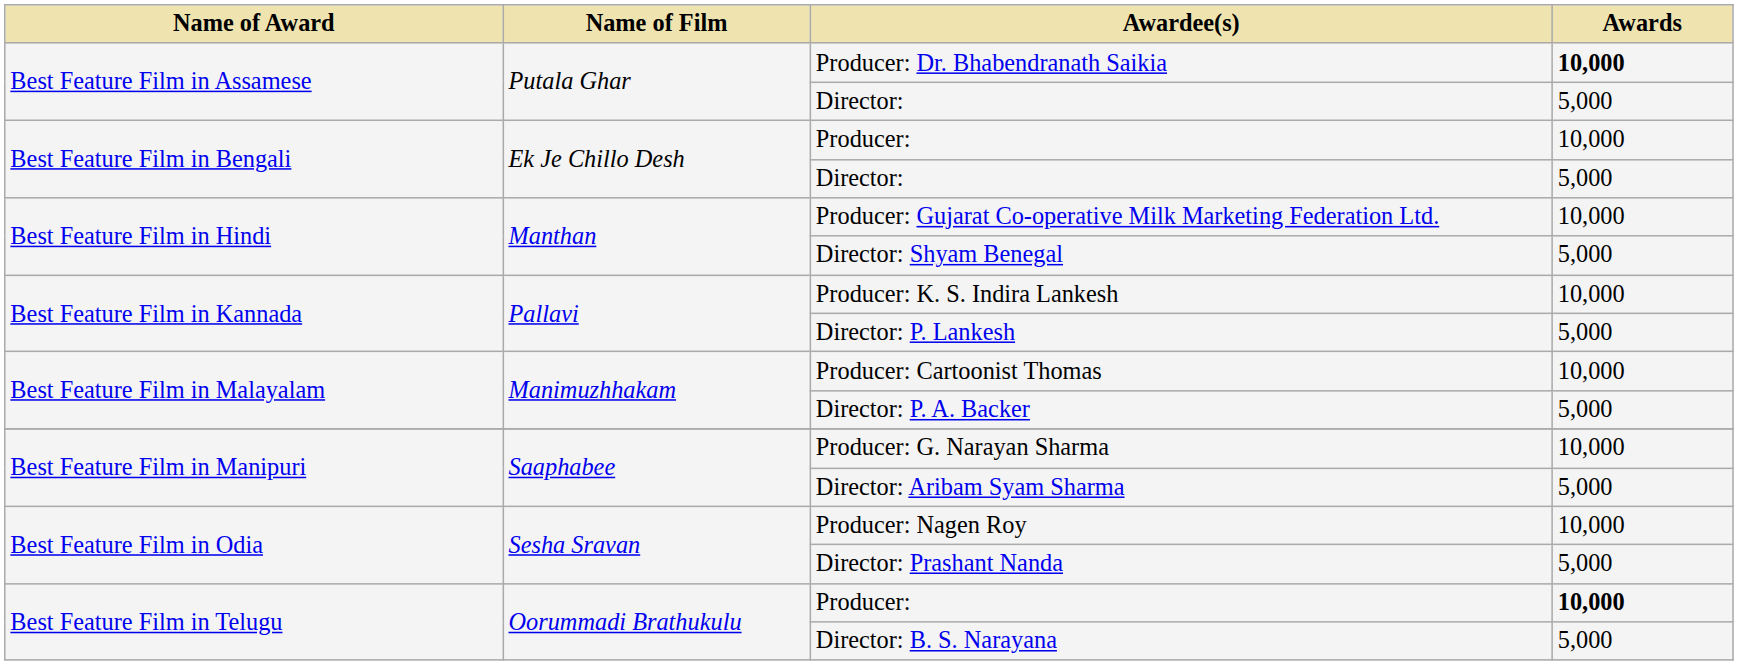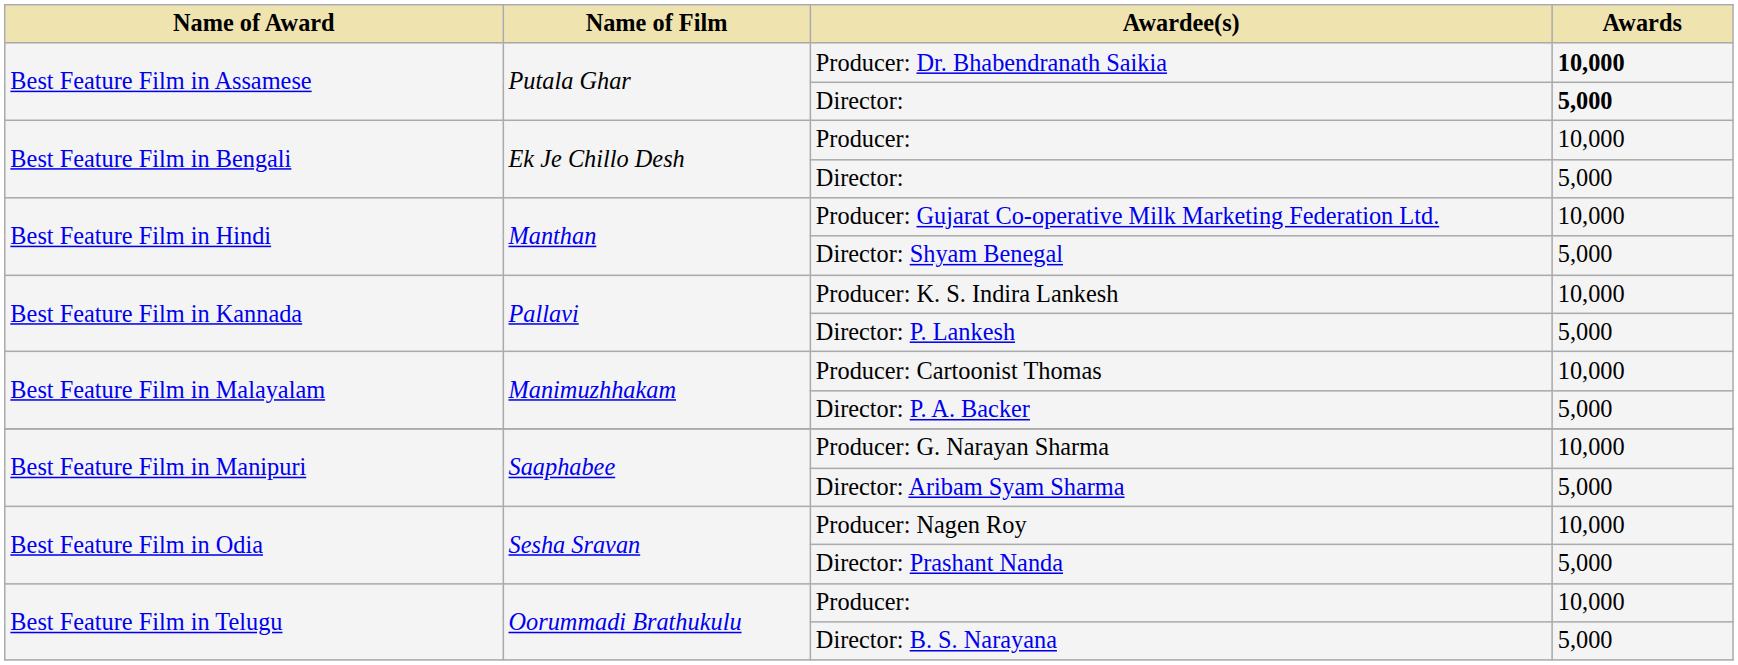(1585, 100) normal -> (1585, 100) bold
(1591, 602) bold -> (1591, 602) normal
